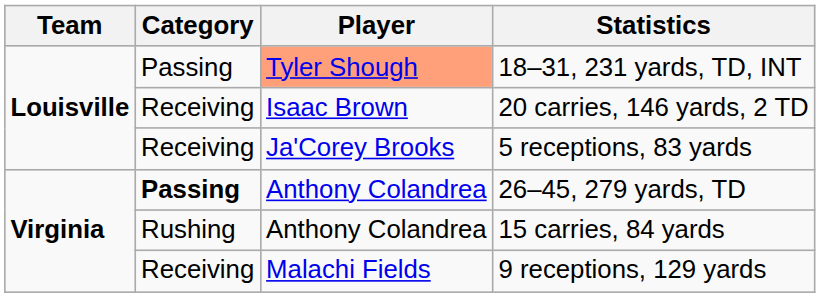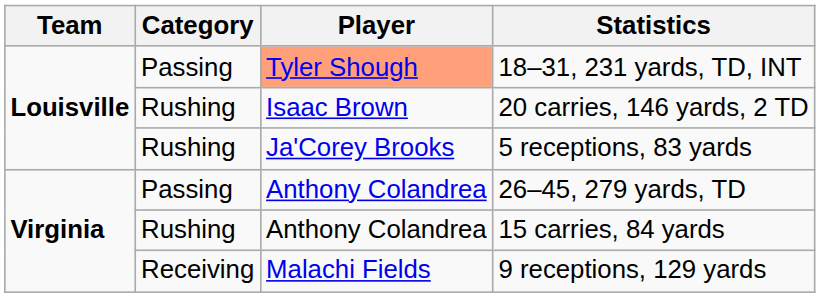(198, 107) Receiving -> (188, 107) Rushing
(198, 148) Receiving -> (188, 148) Rushing
(190, 189) bold -> (187, 189) normal
